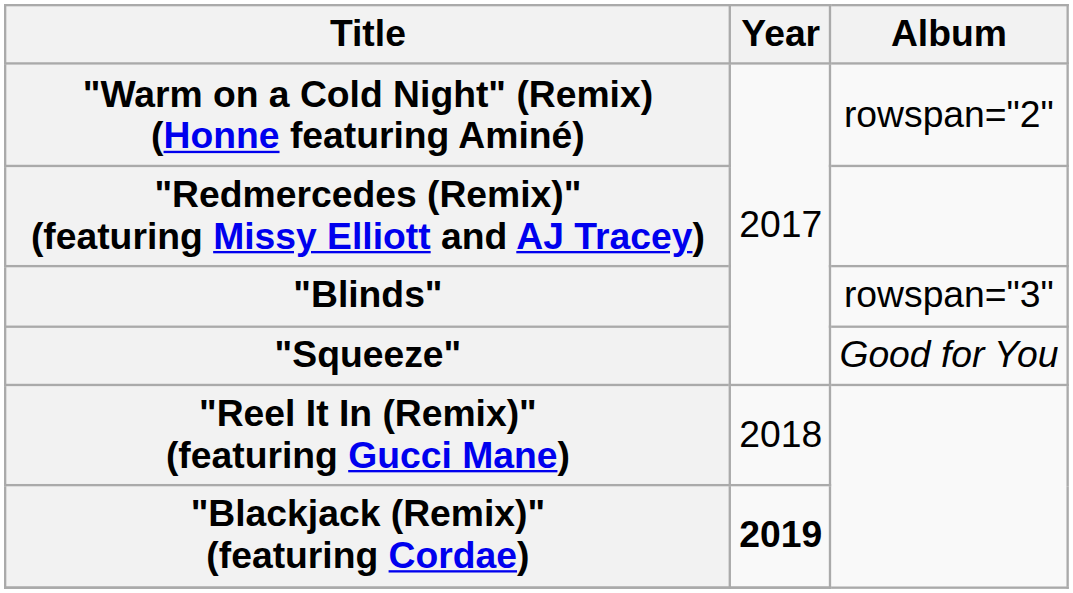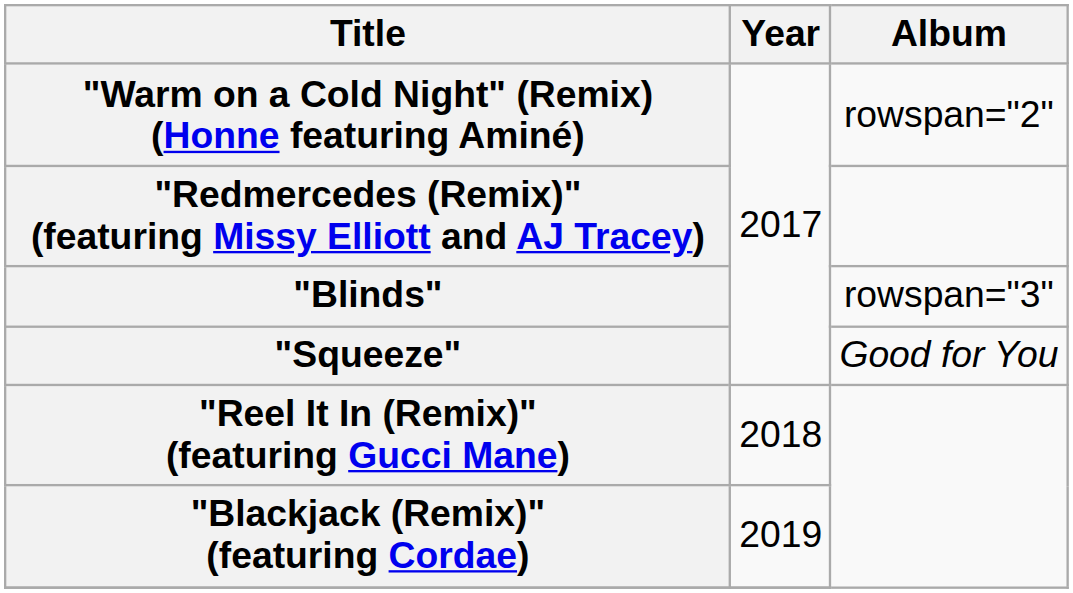(781, 535) bold -> (781, 535) normal
